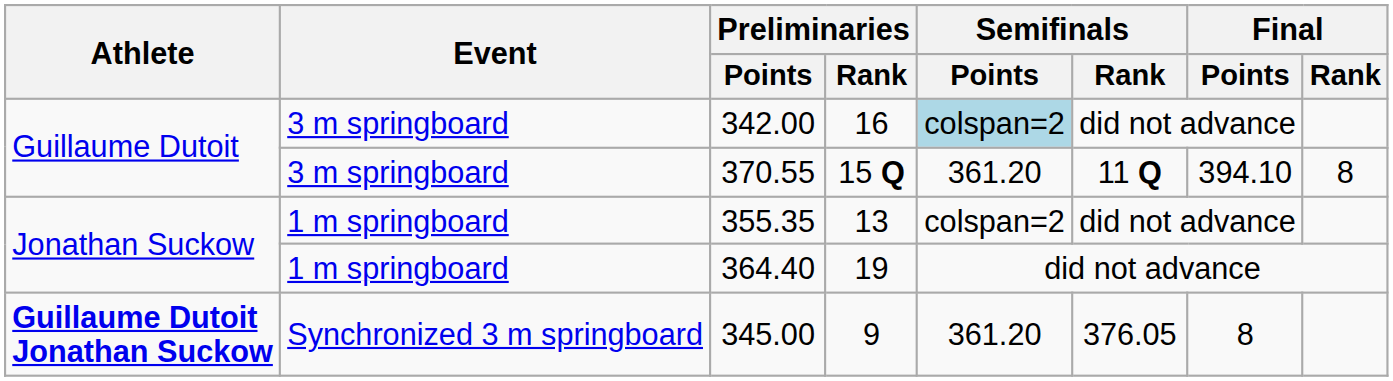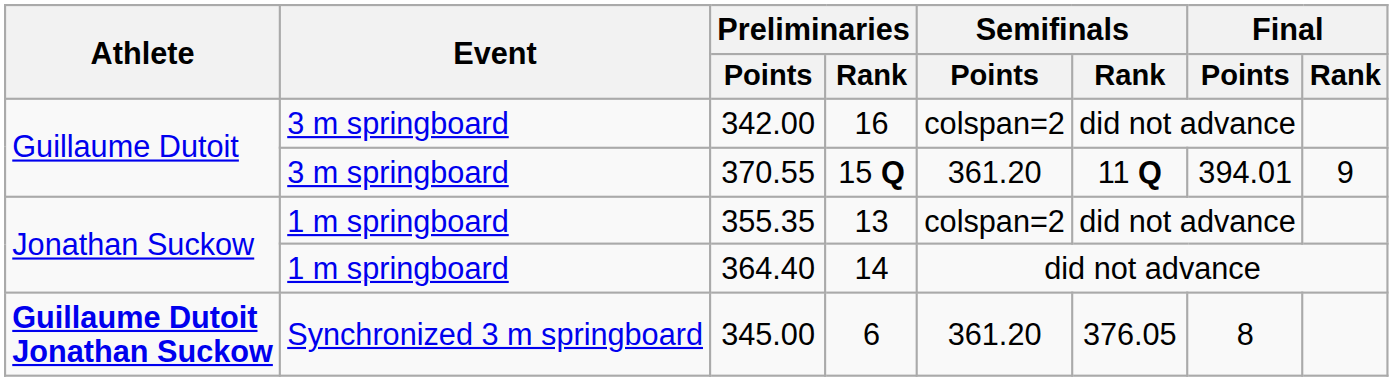(995, 124) lightblue background -> (995, 124) no background
(1245, 172) 394.10 -> (1245, 172) 394.01
(1345, 172) 8 -> (1345, 172) 9
(872, 269) 19 -> (872, 269) 14
(872, 335) 9 -> (872, 335) 6
